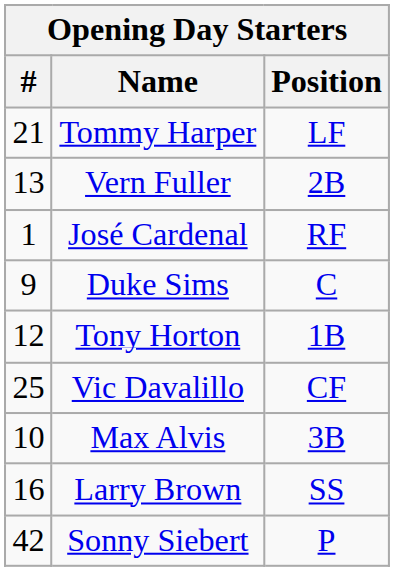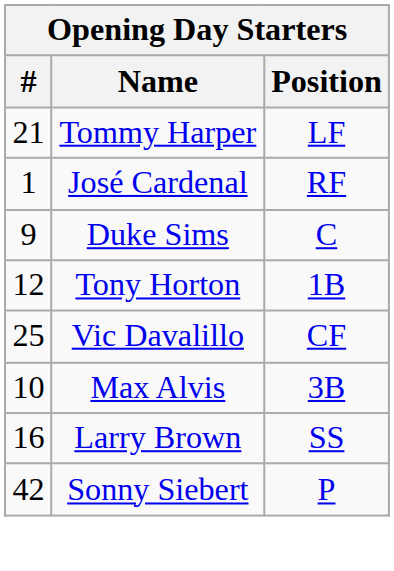- row: (158, 183)
